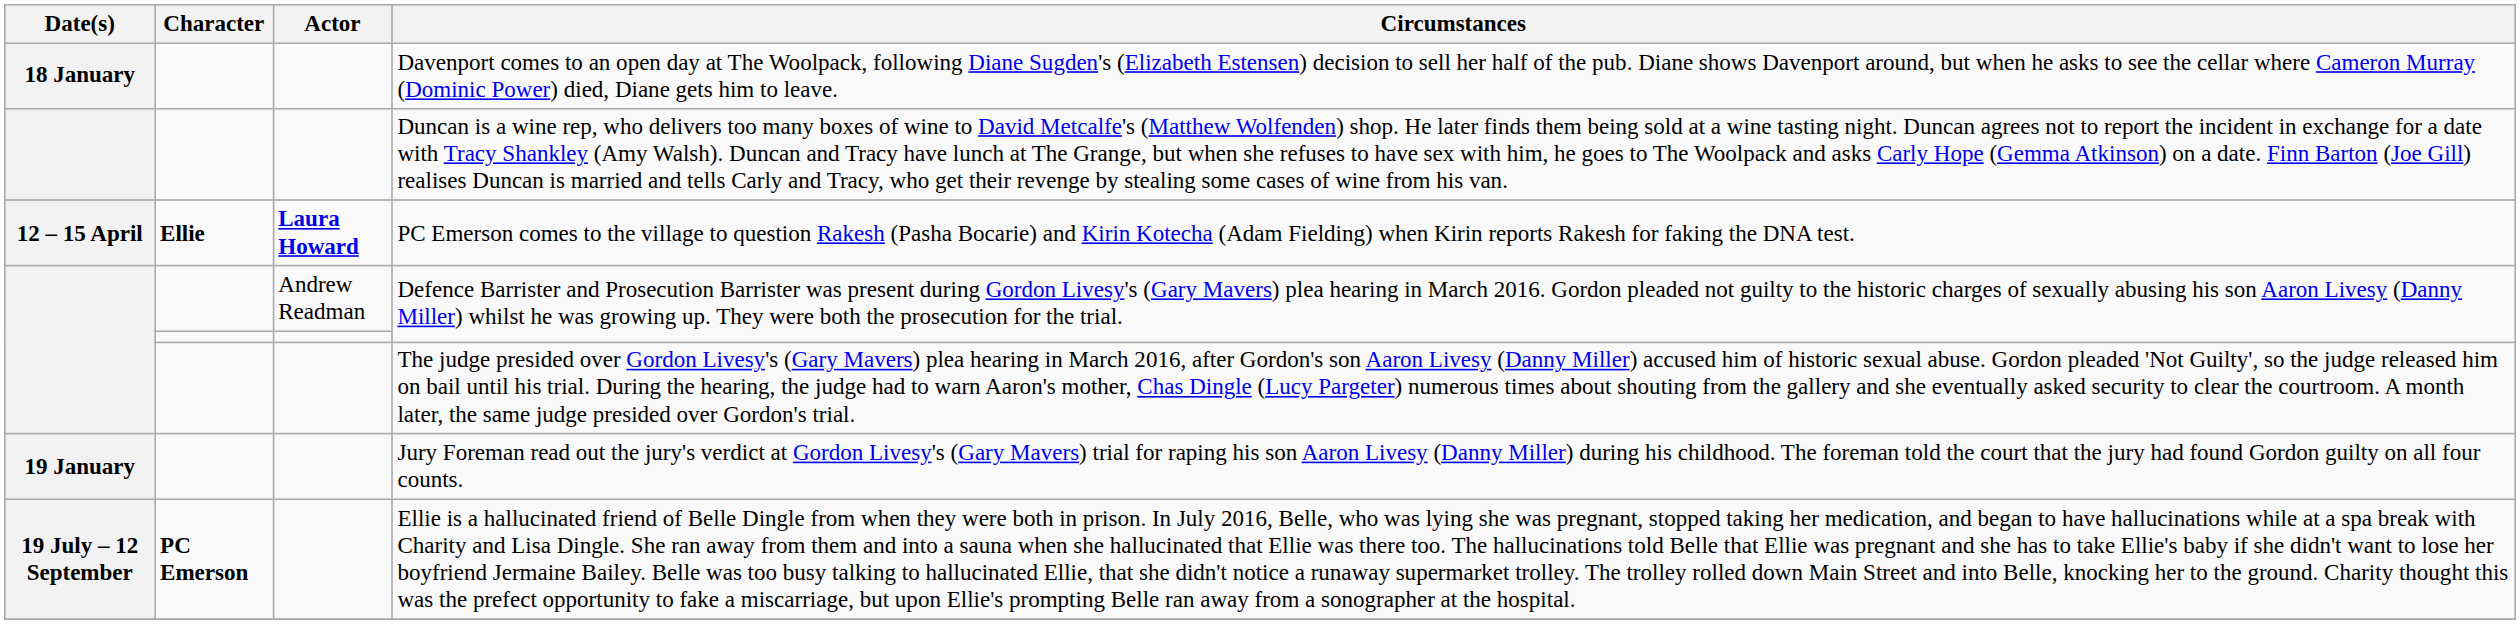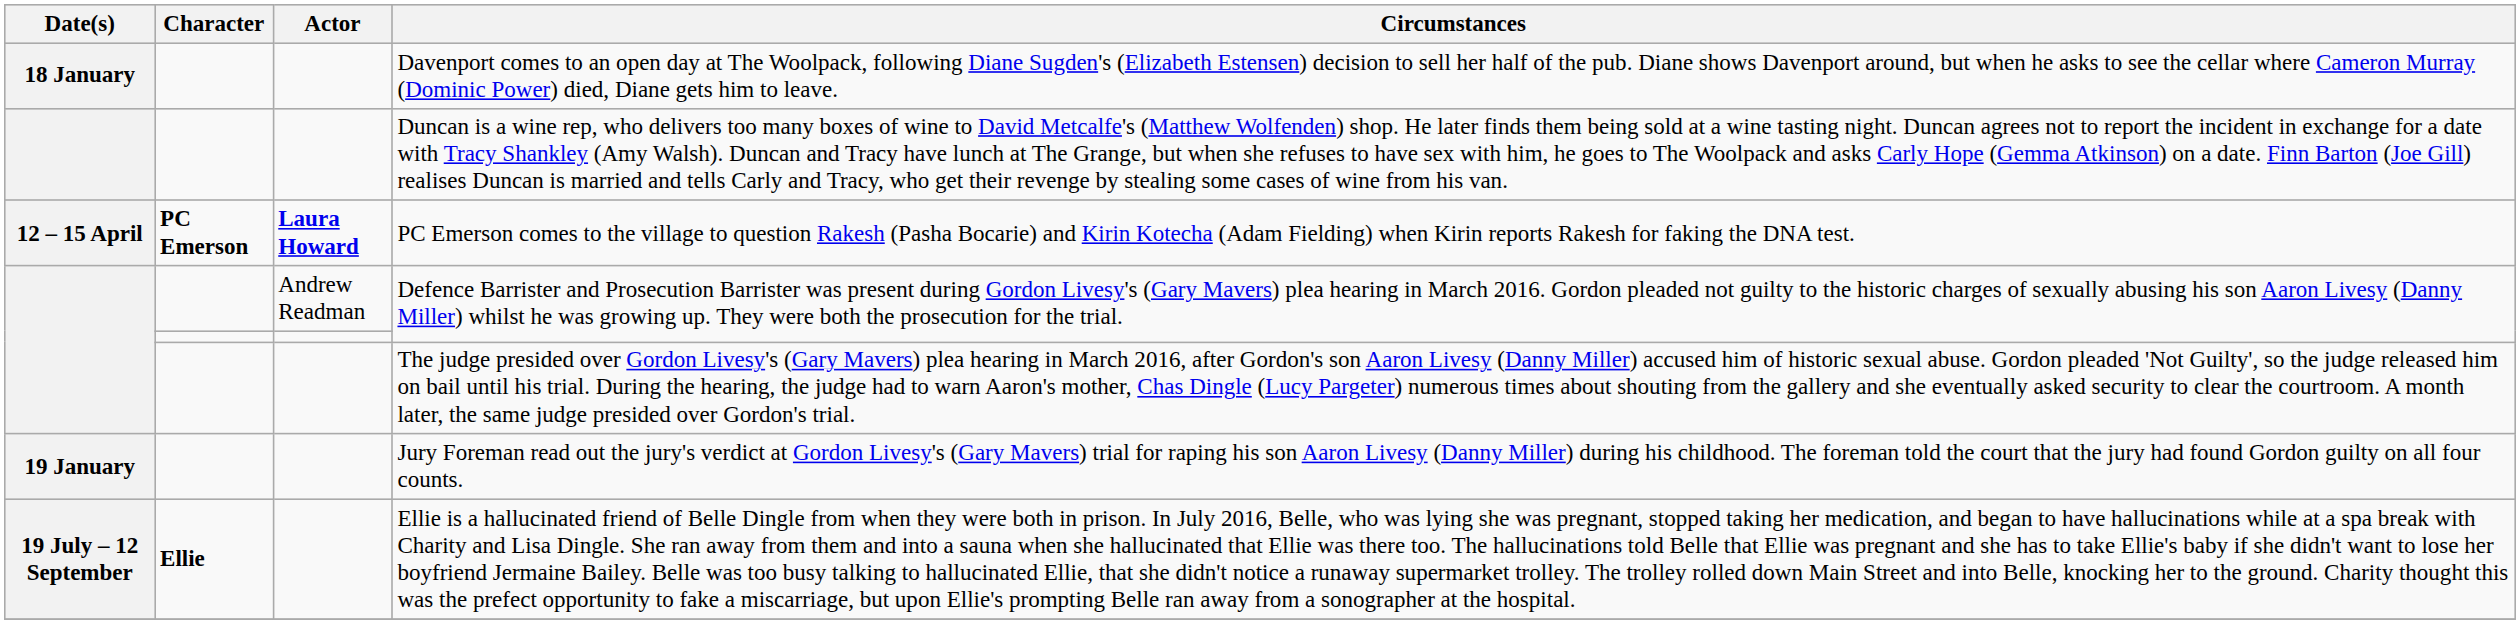(182, 233) Ellie -> (204, 233) PC Emerson
(204, 559) PC Emerson -> (182, 559) Ellie
